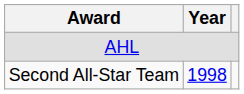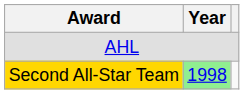(94, 74) no background -> (94, 74) gold background
(207, 74) no background -> (207, 74) lightgreen background
